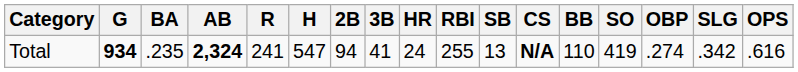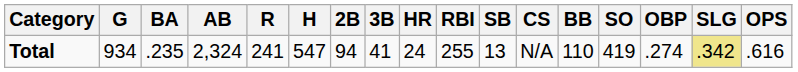(30, 51) normal -> (32, 51) bold
(120, 51) bold -> (120, 51) normal
(217, 51) bold -> (217, 51) normal
(537, 51) bold -> (537, 51) normal
(717, 51) no background -> (715, 51) khaki background
